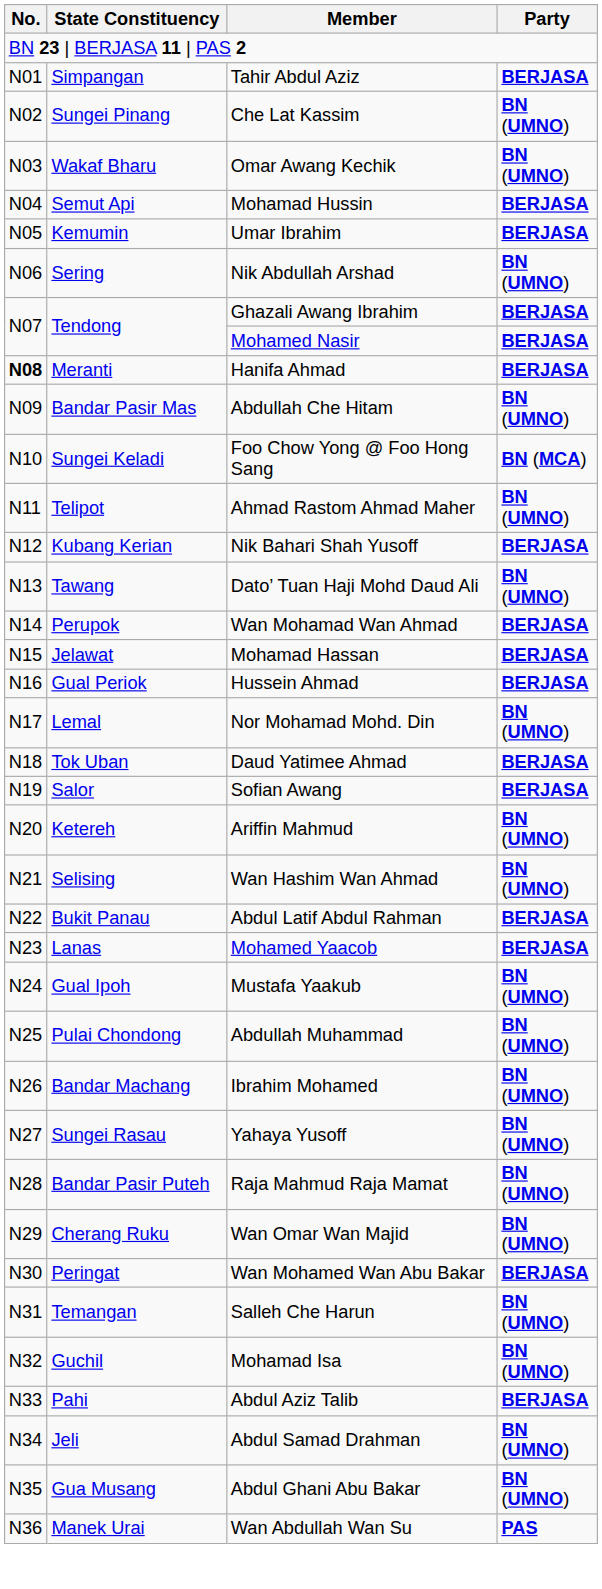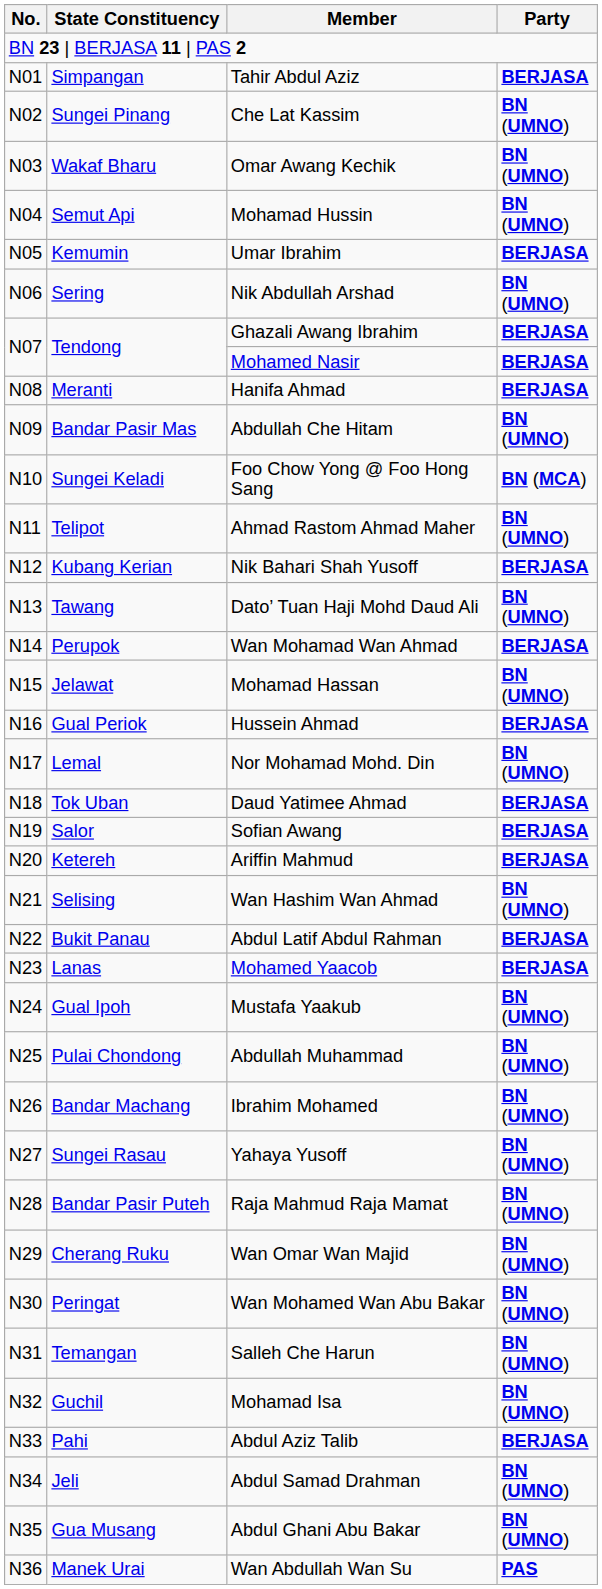(545, 204) BERJASA -> (535, 214) BN (UMNO)
(26, 369) bold -> (26, 390) normal
(545, 654) BERJASA -> (535, 685) BN (UMNO)
(535, 829) BN (UMNO) -> (545, 860) BERJASA
(545, 1272) BERJASA -> (535, 1303) BN (UMNO)
